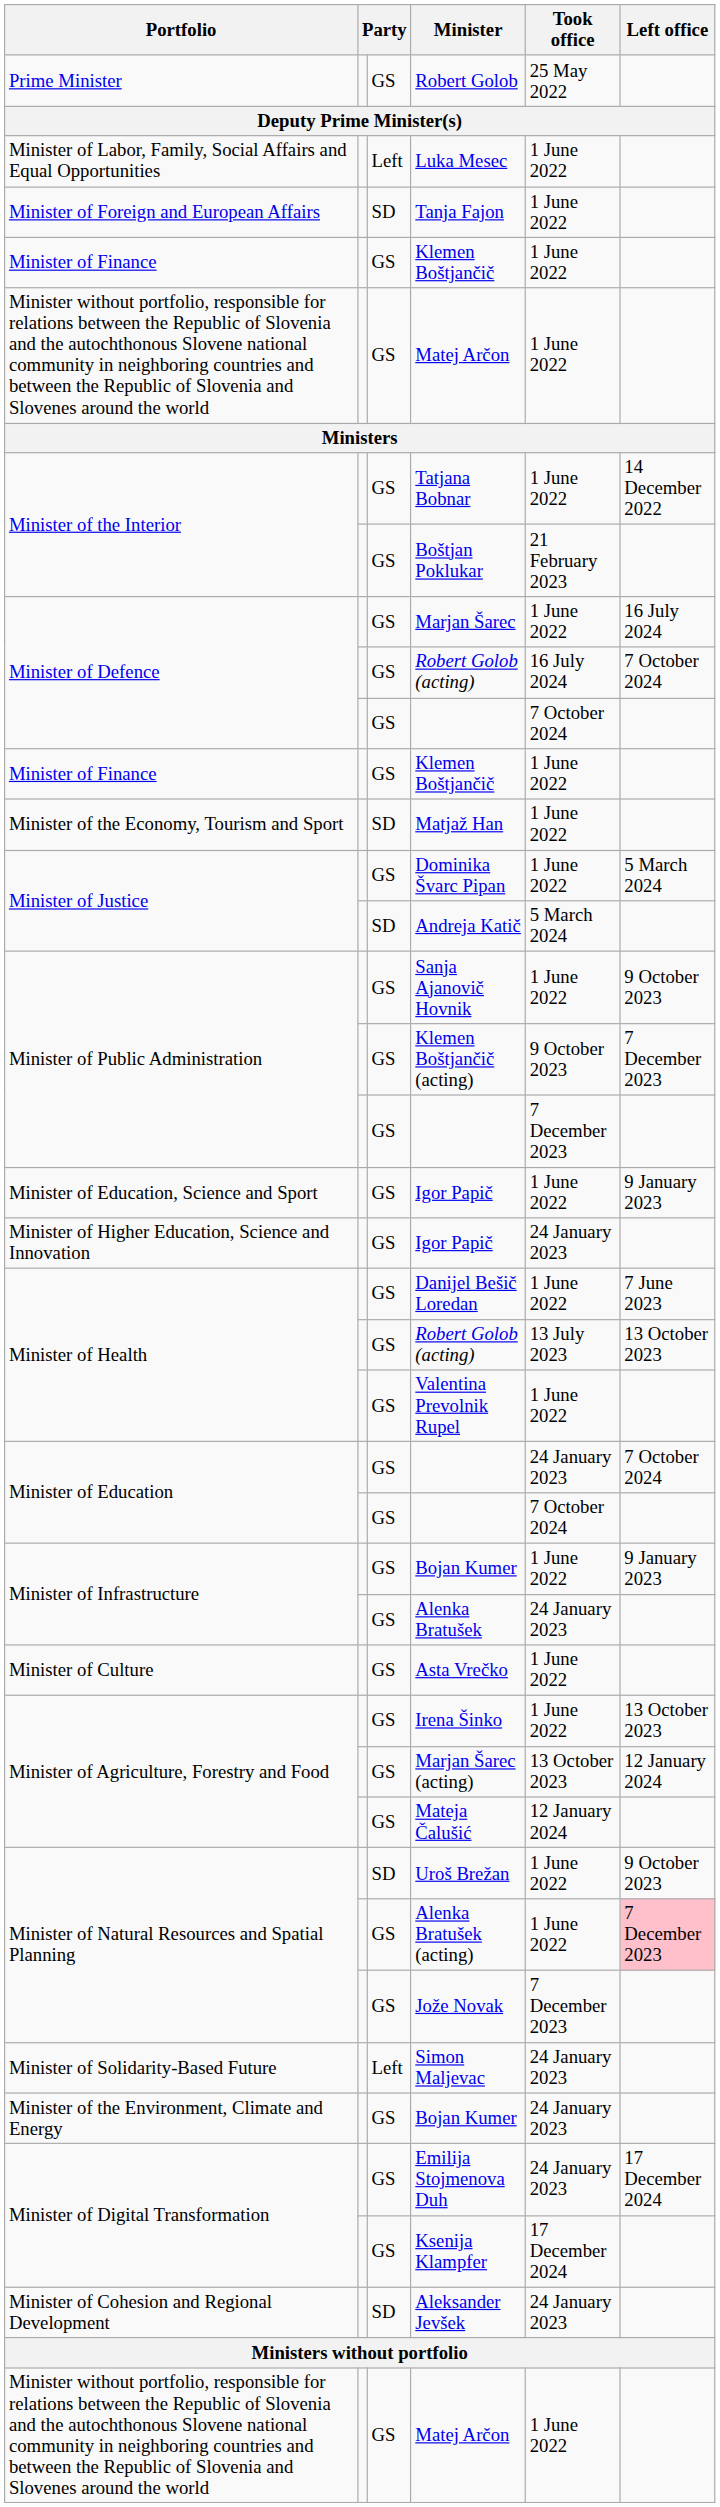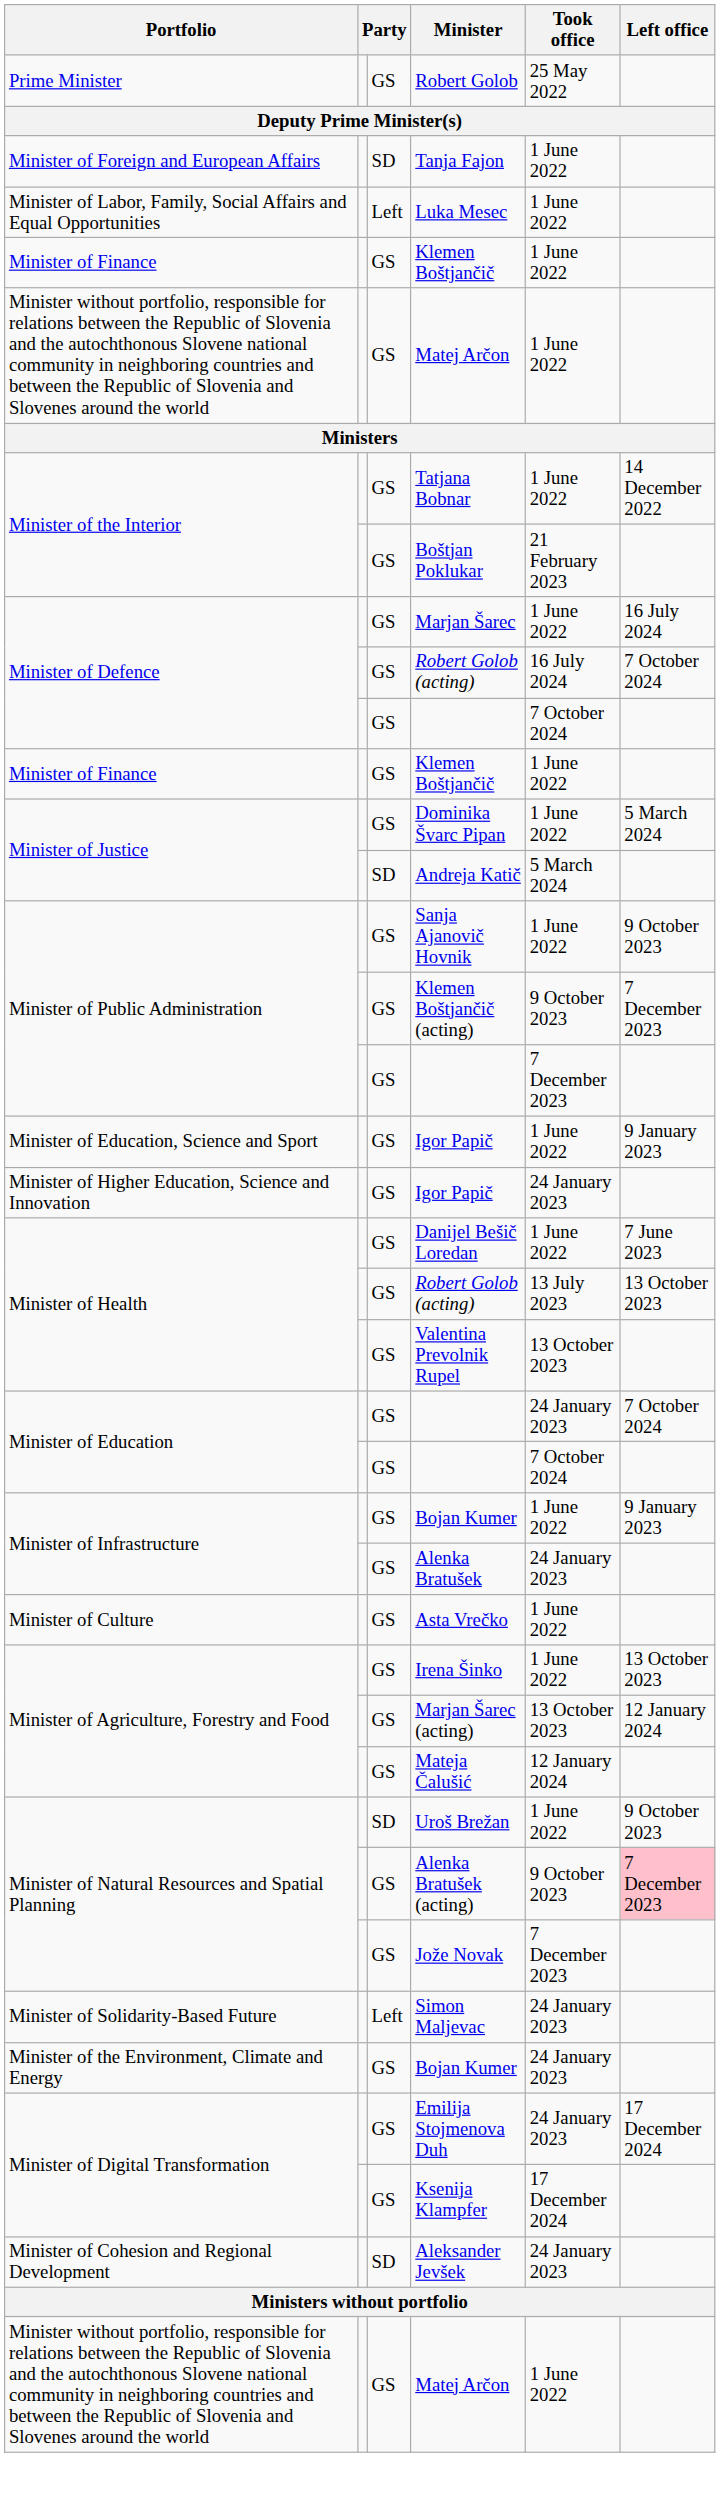rows swapped: (164, 211) <-> (178, 161)
- row: (176, 824)
(554, 1405) 1 June 2022 -> (572, 1355) 13 October 2023
(554, 1934) 1 June 2022 -> (567, 1883) 9 October 2023
